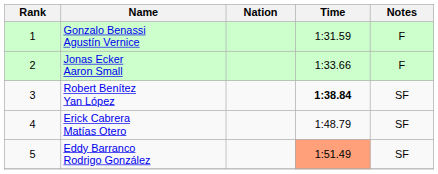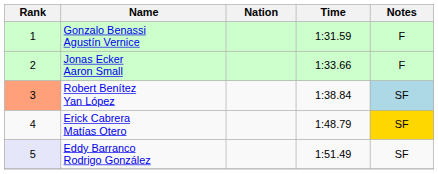(33, 95) no background -> (33, 95) lightsalmon background
(333, 95) bold -> (333, 95) normal
(402, 95) no background -> (402, 95) lightblue background
(402, 124) no background -> (402, 124) gold background
(33, 154) no background -> (33, 154) lavender background
(333, 154) lightsalmon background -> (333, 154) no background
